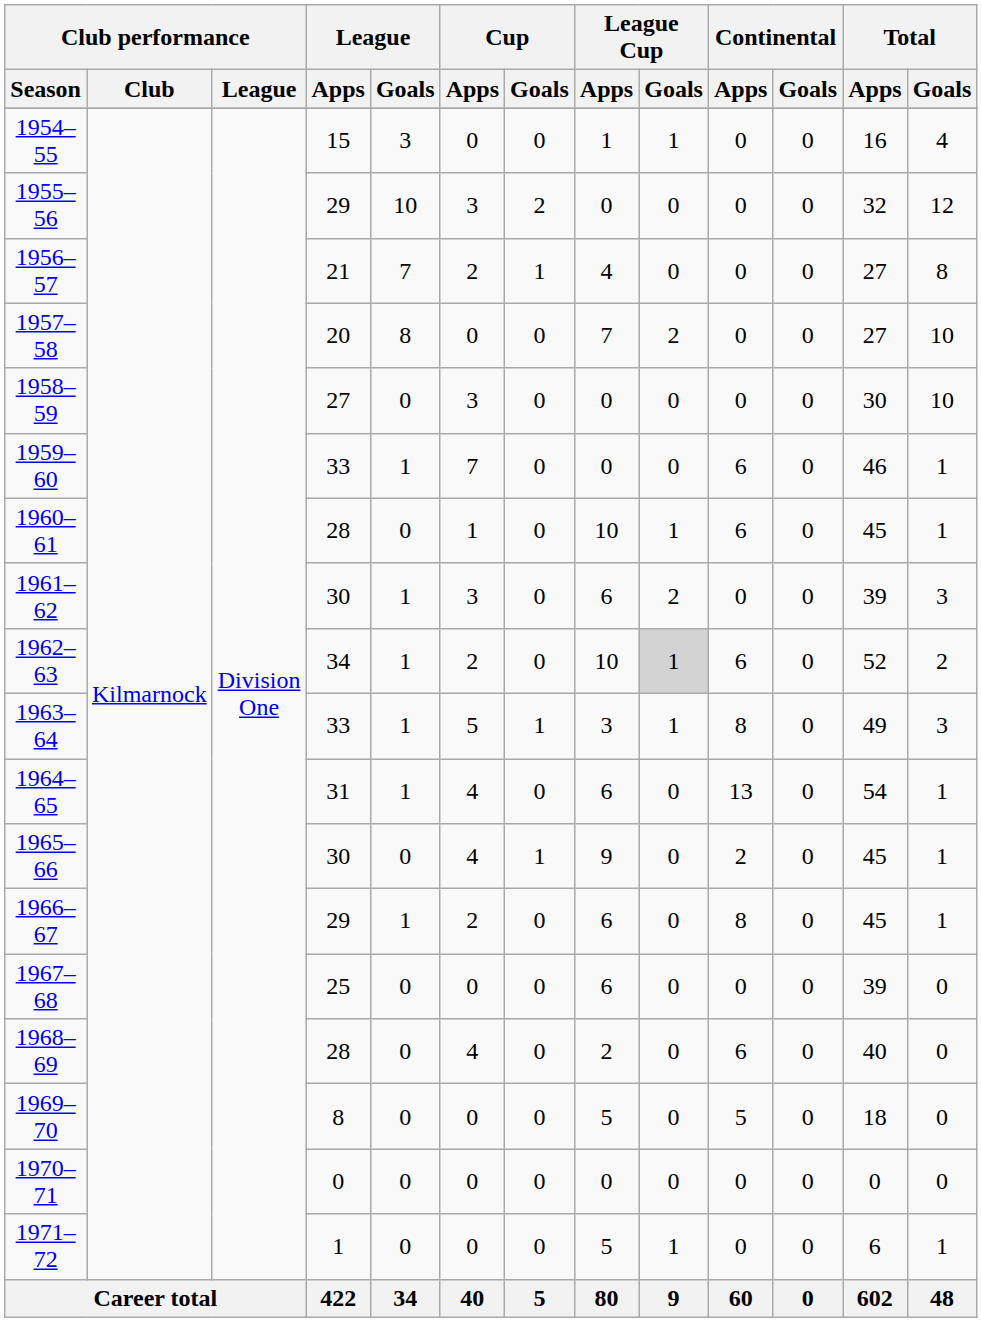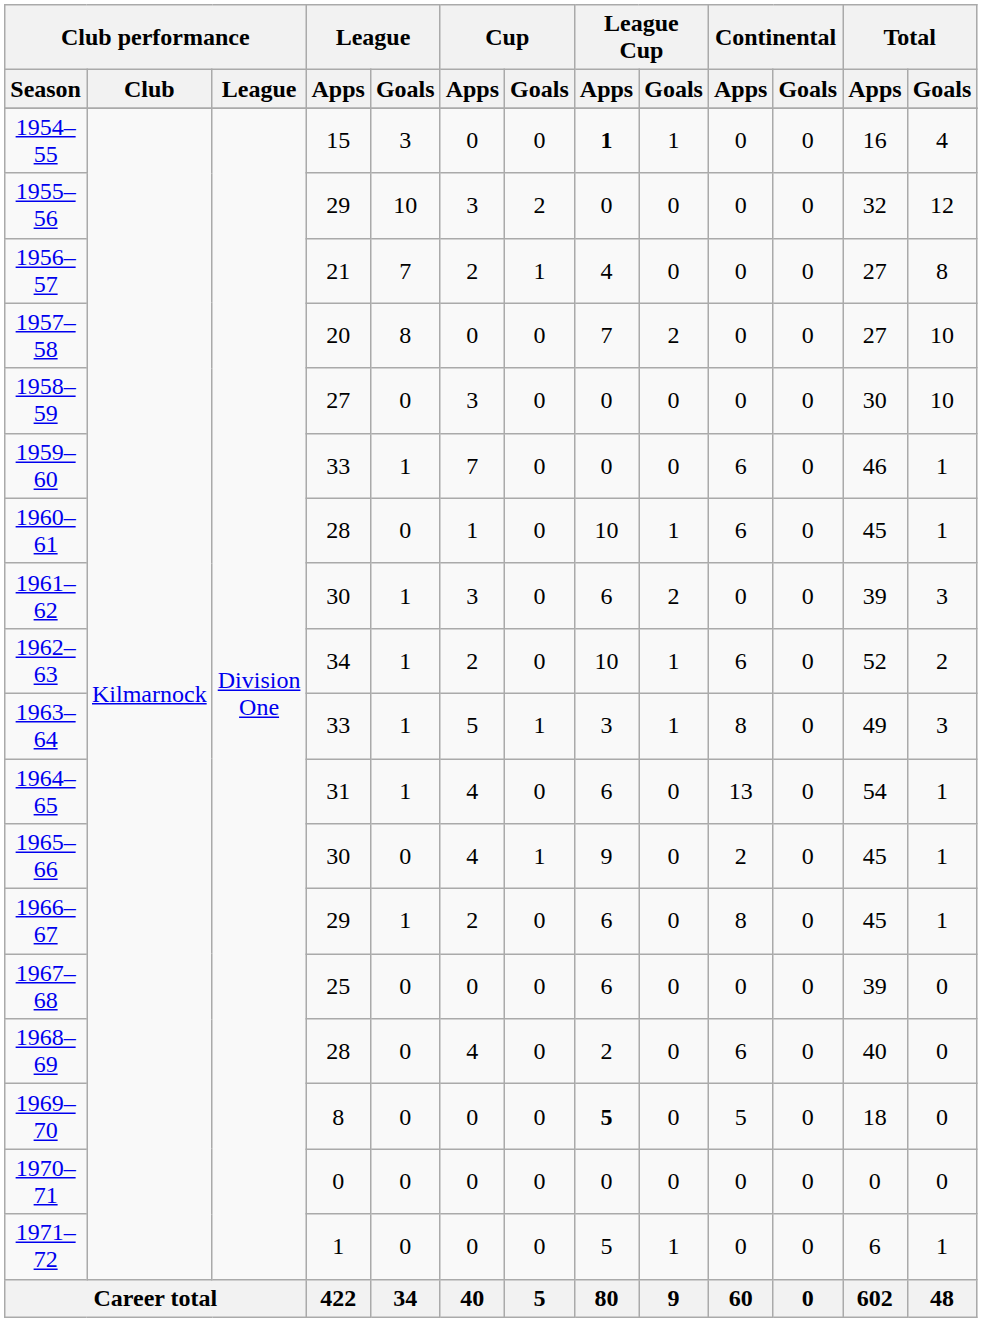(607, 140) normal -> (607, 140) bold
(674, 660) lightgrey background -> (674, 660) no background
(607, 1116) normal -> (607, 1116) bold
